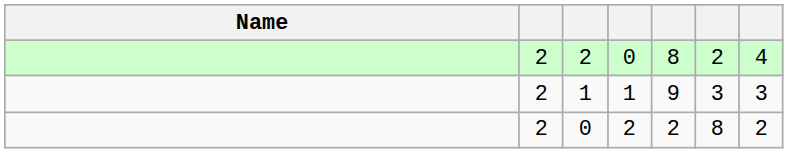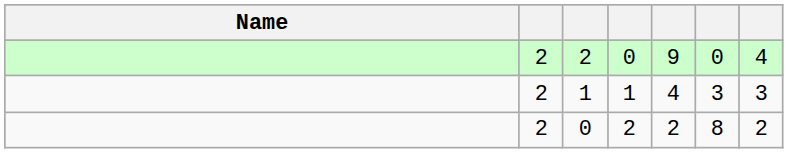(673, 58) 8 -> (673, 58) 9
(717, 58) 2 -> (717, 58) 0
(673, 94) 9 -> (673, 94) 4
